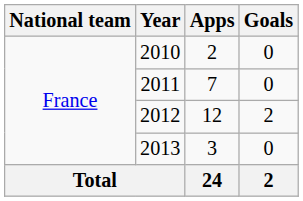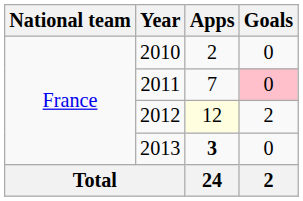(268, 84) no background -> (268, 84) pink background
(212, 116) no background -> (212, 116) lightyellow background
(212, 148) normal -> (212, 148) bold
